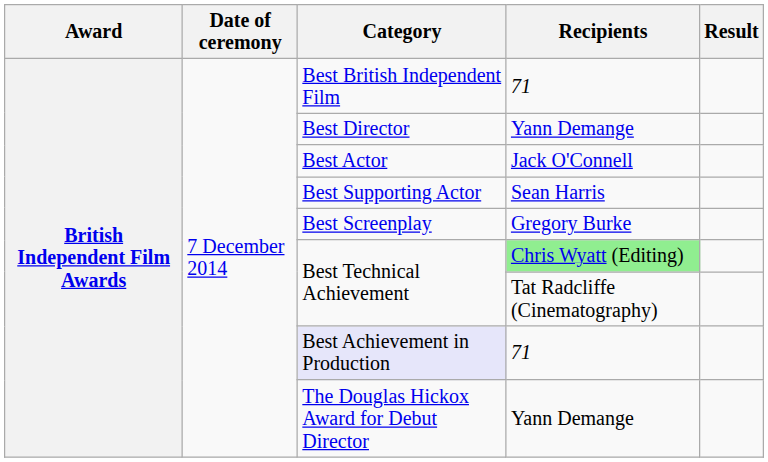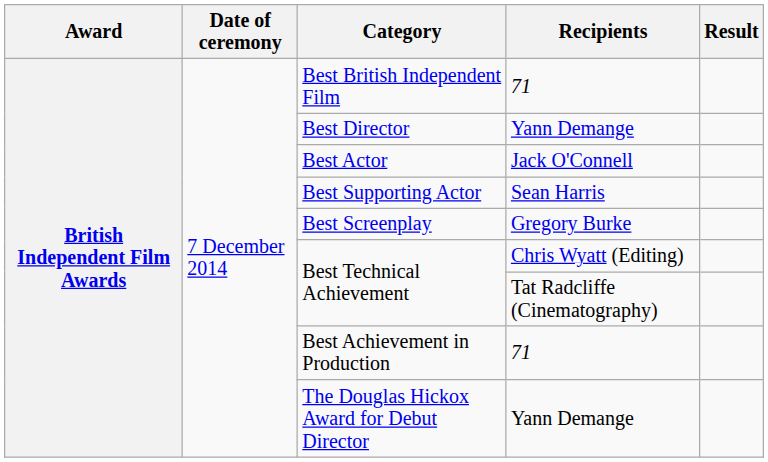(597, 255) lightgreen background -> (597, 255) no background
(386, 352) lavender background -> (386, 352) no background
